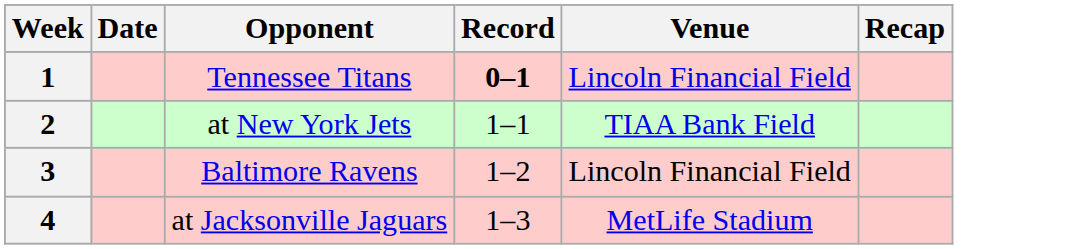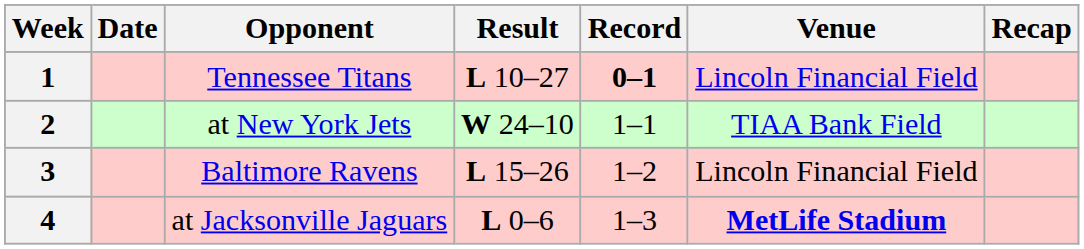+ column: (518, 28)
(710, 219) normal -> (836, 219) bold
